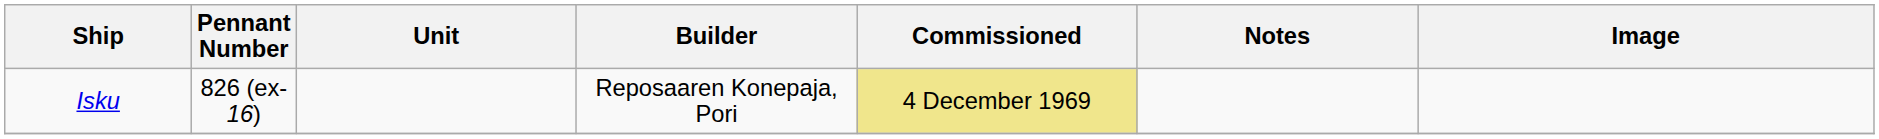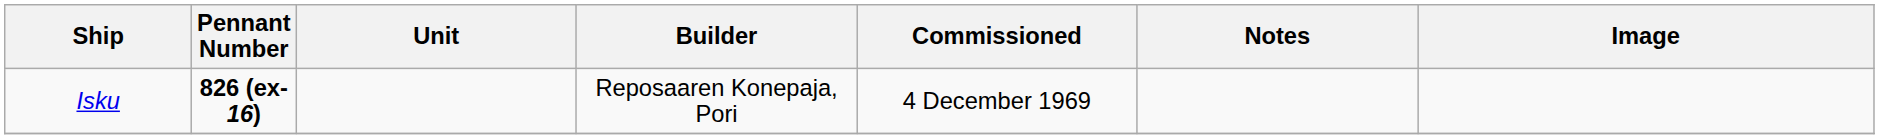(244, 100) normal -> (244, 100) bold
(997, 100) khaki background -> (997, 100) no background
